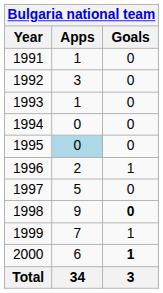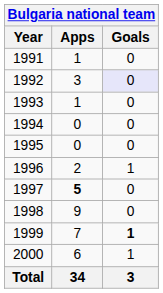(131, 80) no background -> (131, 80) lavender background
(77, 146) lightblue background -> (77, 146) no background
(77, 189) normal -> (77, 189) bold
(131, 211) bold -> (131, 211) normal
(131, 233) normal -> (131, 233) bold
(131, 255) bold -> (131, 255) normal
